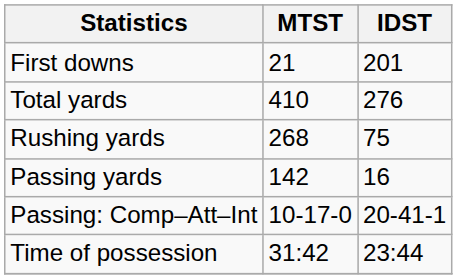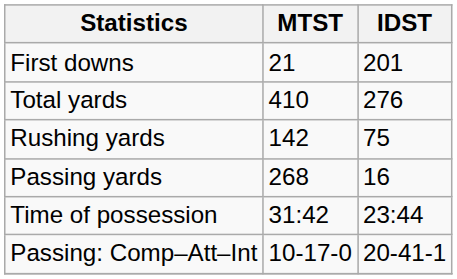(289, 138) 268 -> (289, 138) 142
(289, 177) 142 -> (289, 177) 268
rows swapped: (134, 215) <-> (114, 253)
